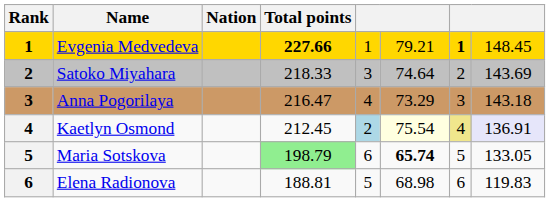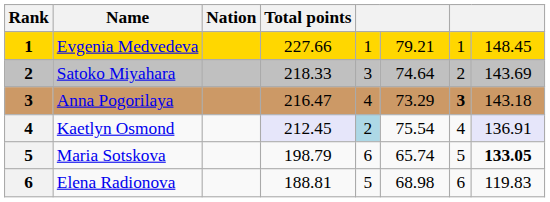(308, 45) bold -> (308, 45) normal
(461, 45) bold -> (461, 45) normal
(461, 100) normal -> (461, 100) bold
(308, 127) no background -> (308, 127) lavender background
(415, 127) lightyellow background -> (415, 127) no background
(461, 127) khaki background -> (461, 127) no background
(308, 155) lightgreen background -> (308, 155) no background
(415, 155) bold -> (415, 155) normal
(508, 155) normal -> (508, 155) bold
